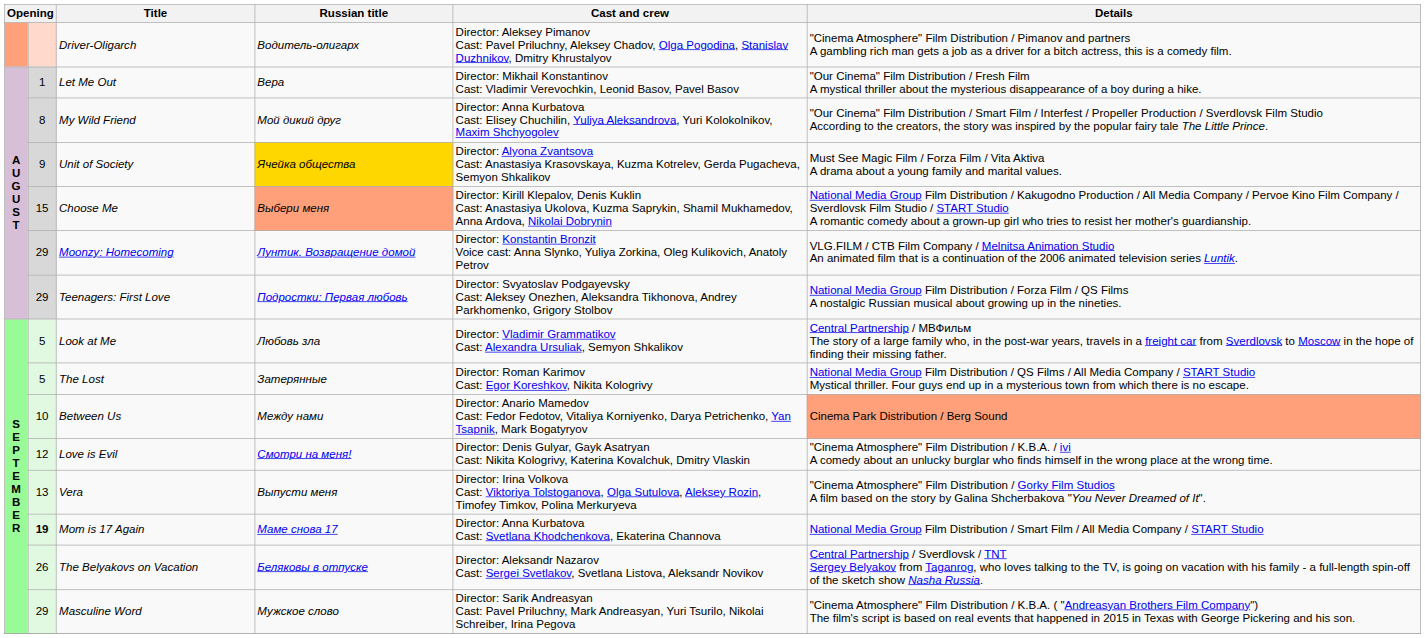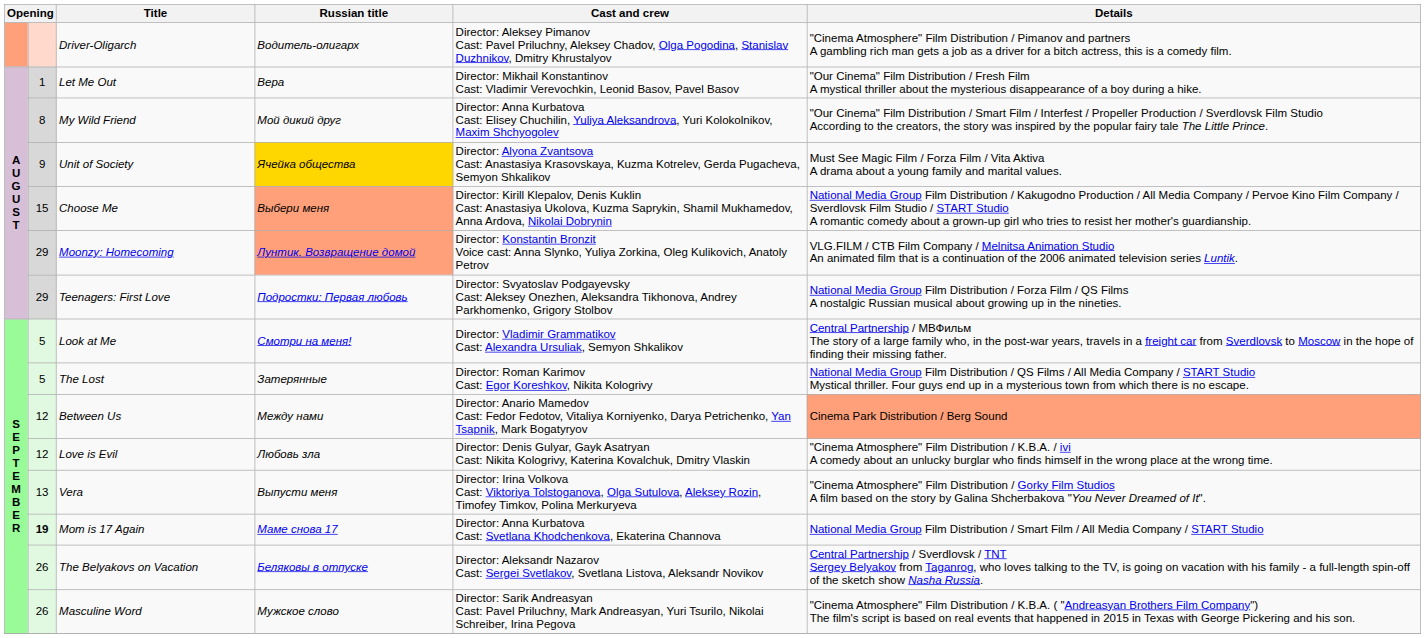(336, 252) no background -> (336, 252) lightsalmon background
(289, 341) Любовь зла -> (304, 341) Смотри на меня!
(42, 416) 10 -> (42, 416) 12
(304, 454) Смотри на меня! -> (289, 454) Любовь зла
(42, 611) 29 -> (42, 611) 26
